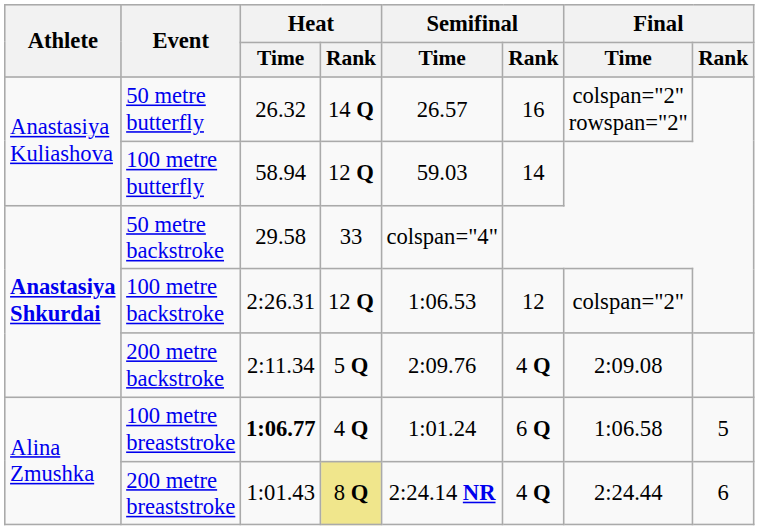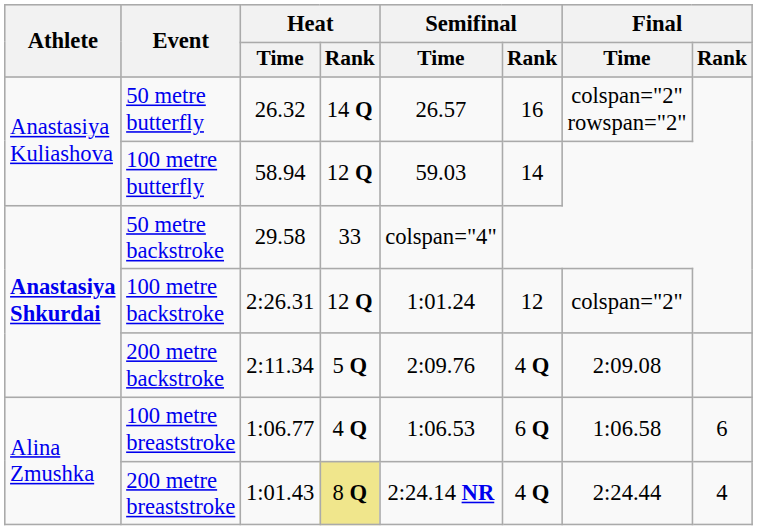(442, 301) 1:06.53 -> (441, 301) 1:01.24
(281, 429) bold -> (280, 429) normal
(442, 429) 1:01.24 -> (441, 429) 1:06.53
(723, 429) 5 -> (722, 429) 6
(723, 493) 6 -> (722, 493) 4
